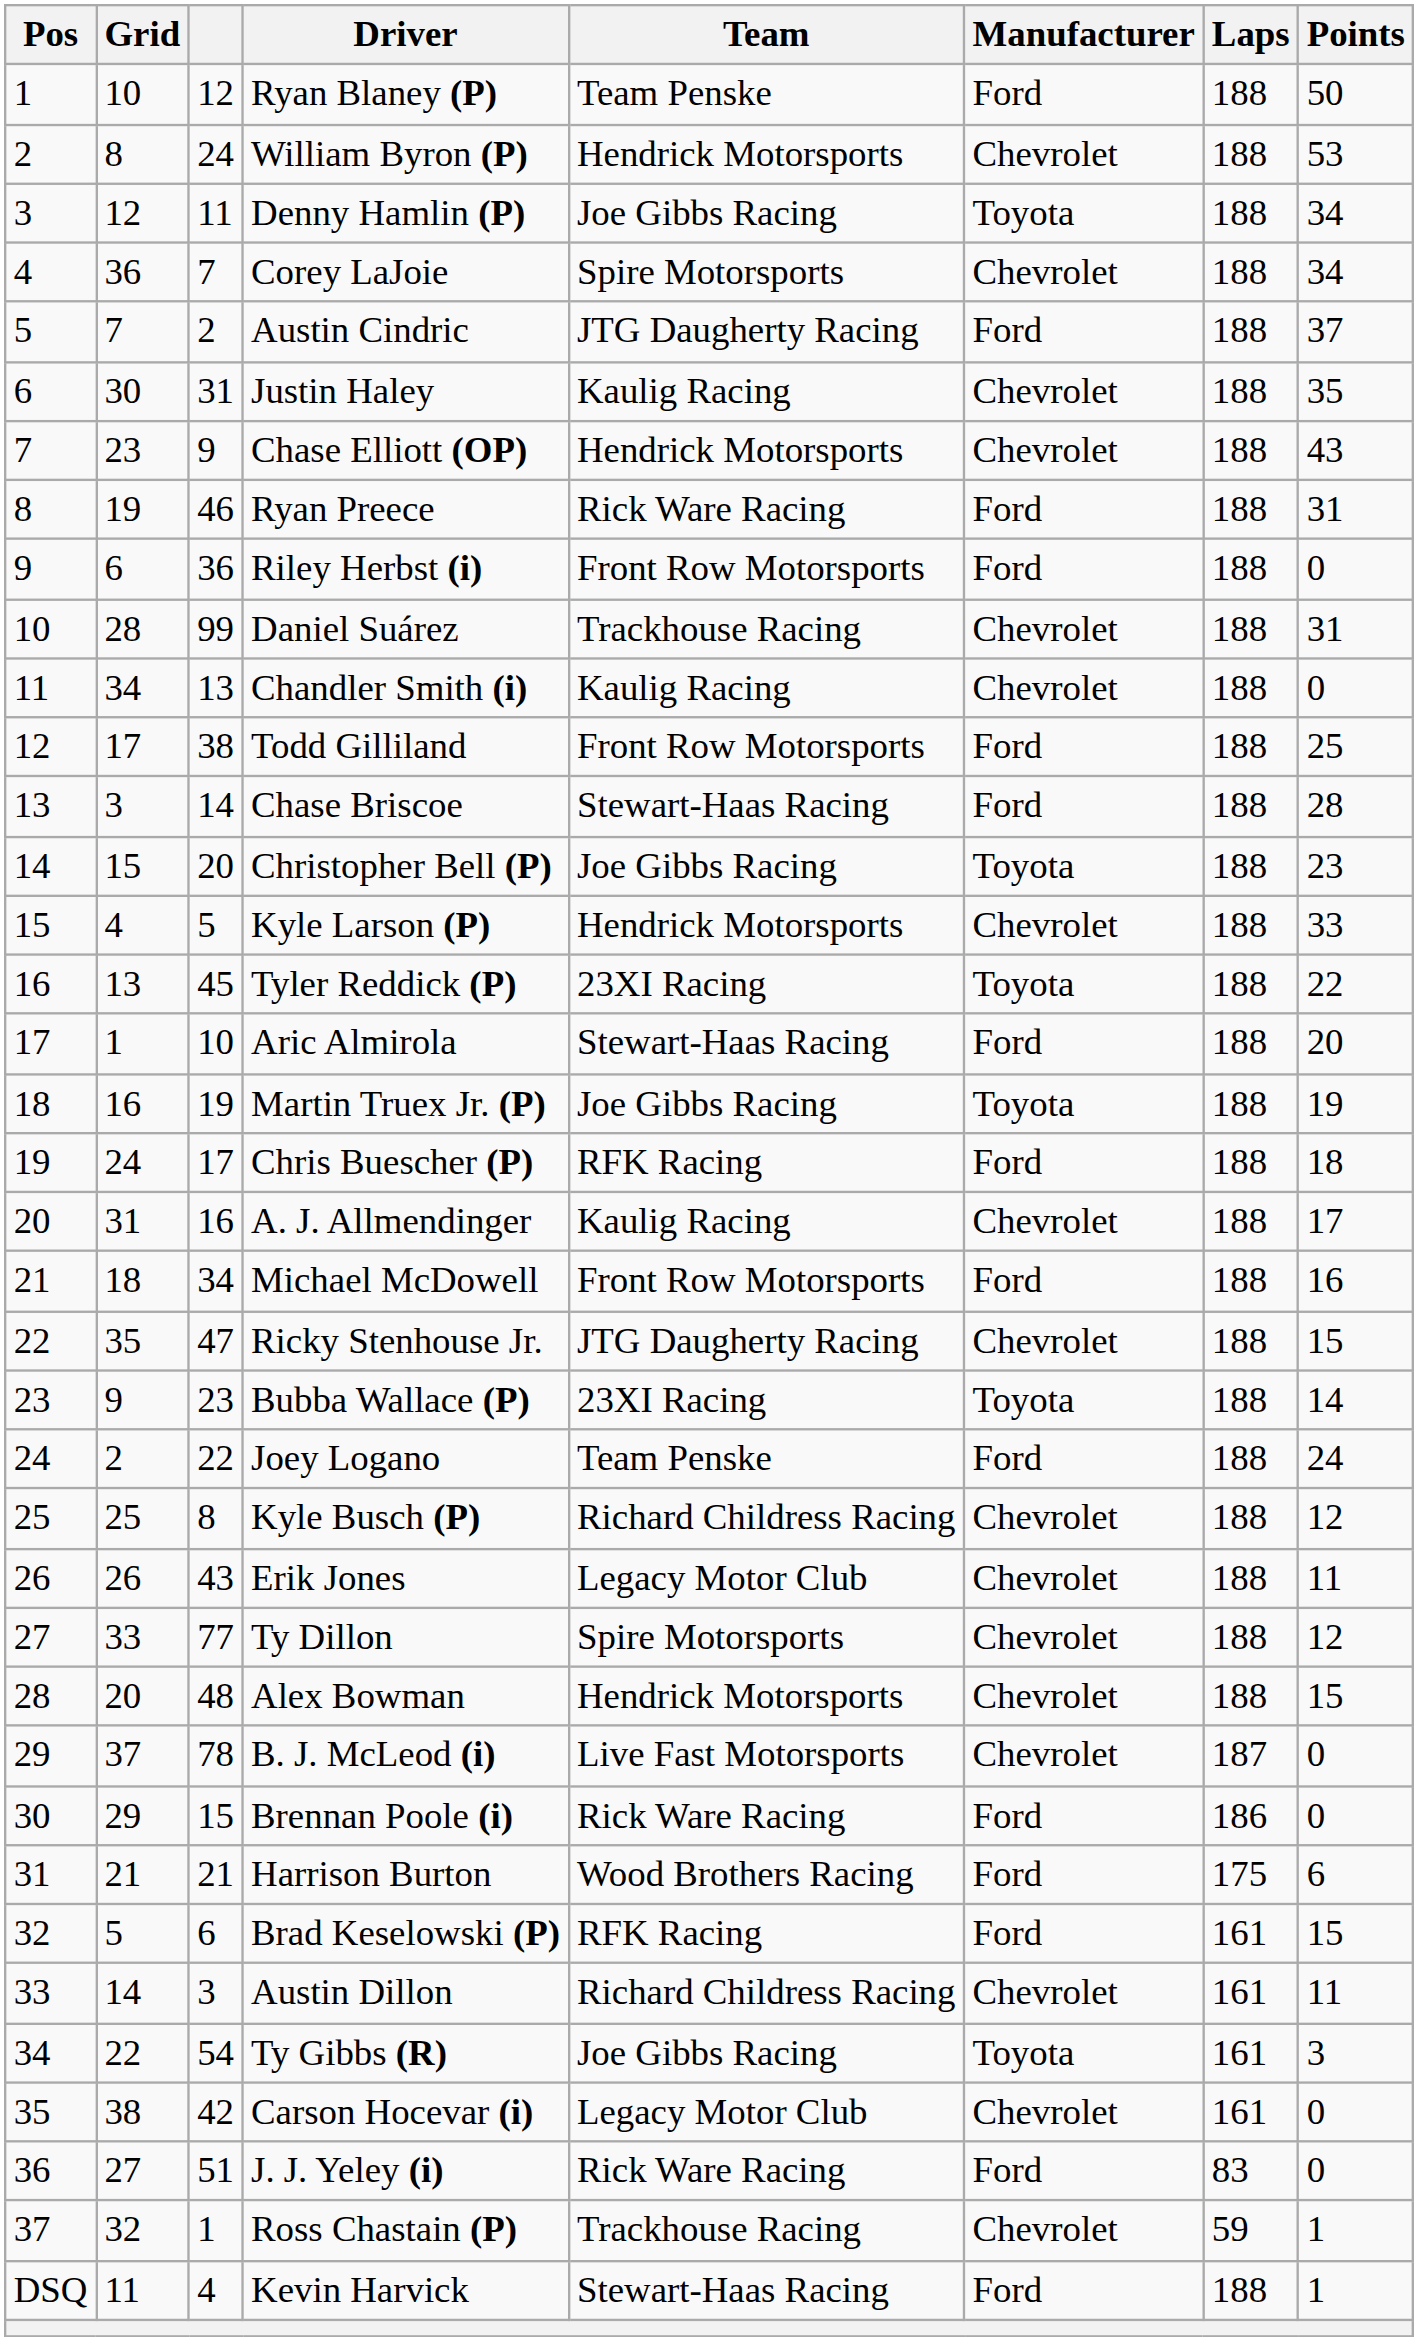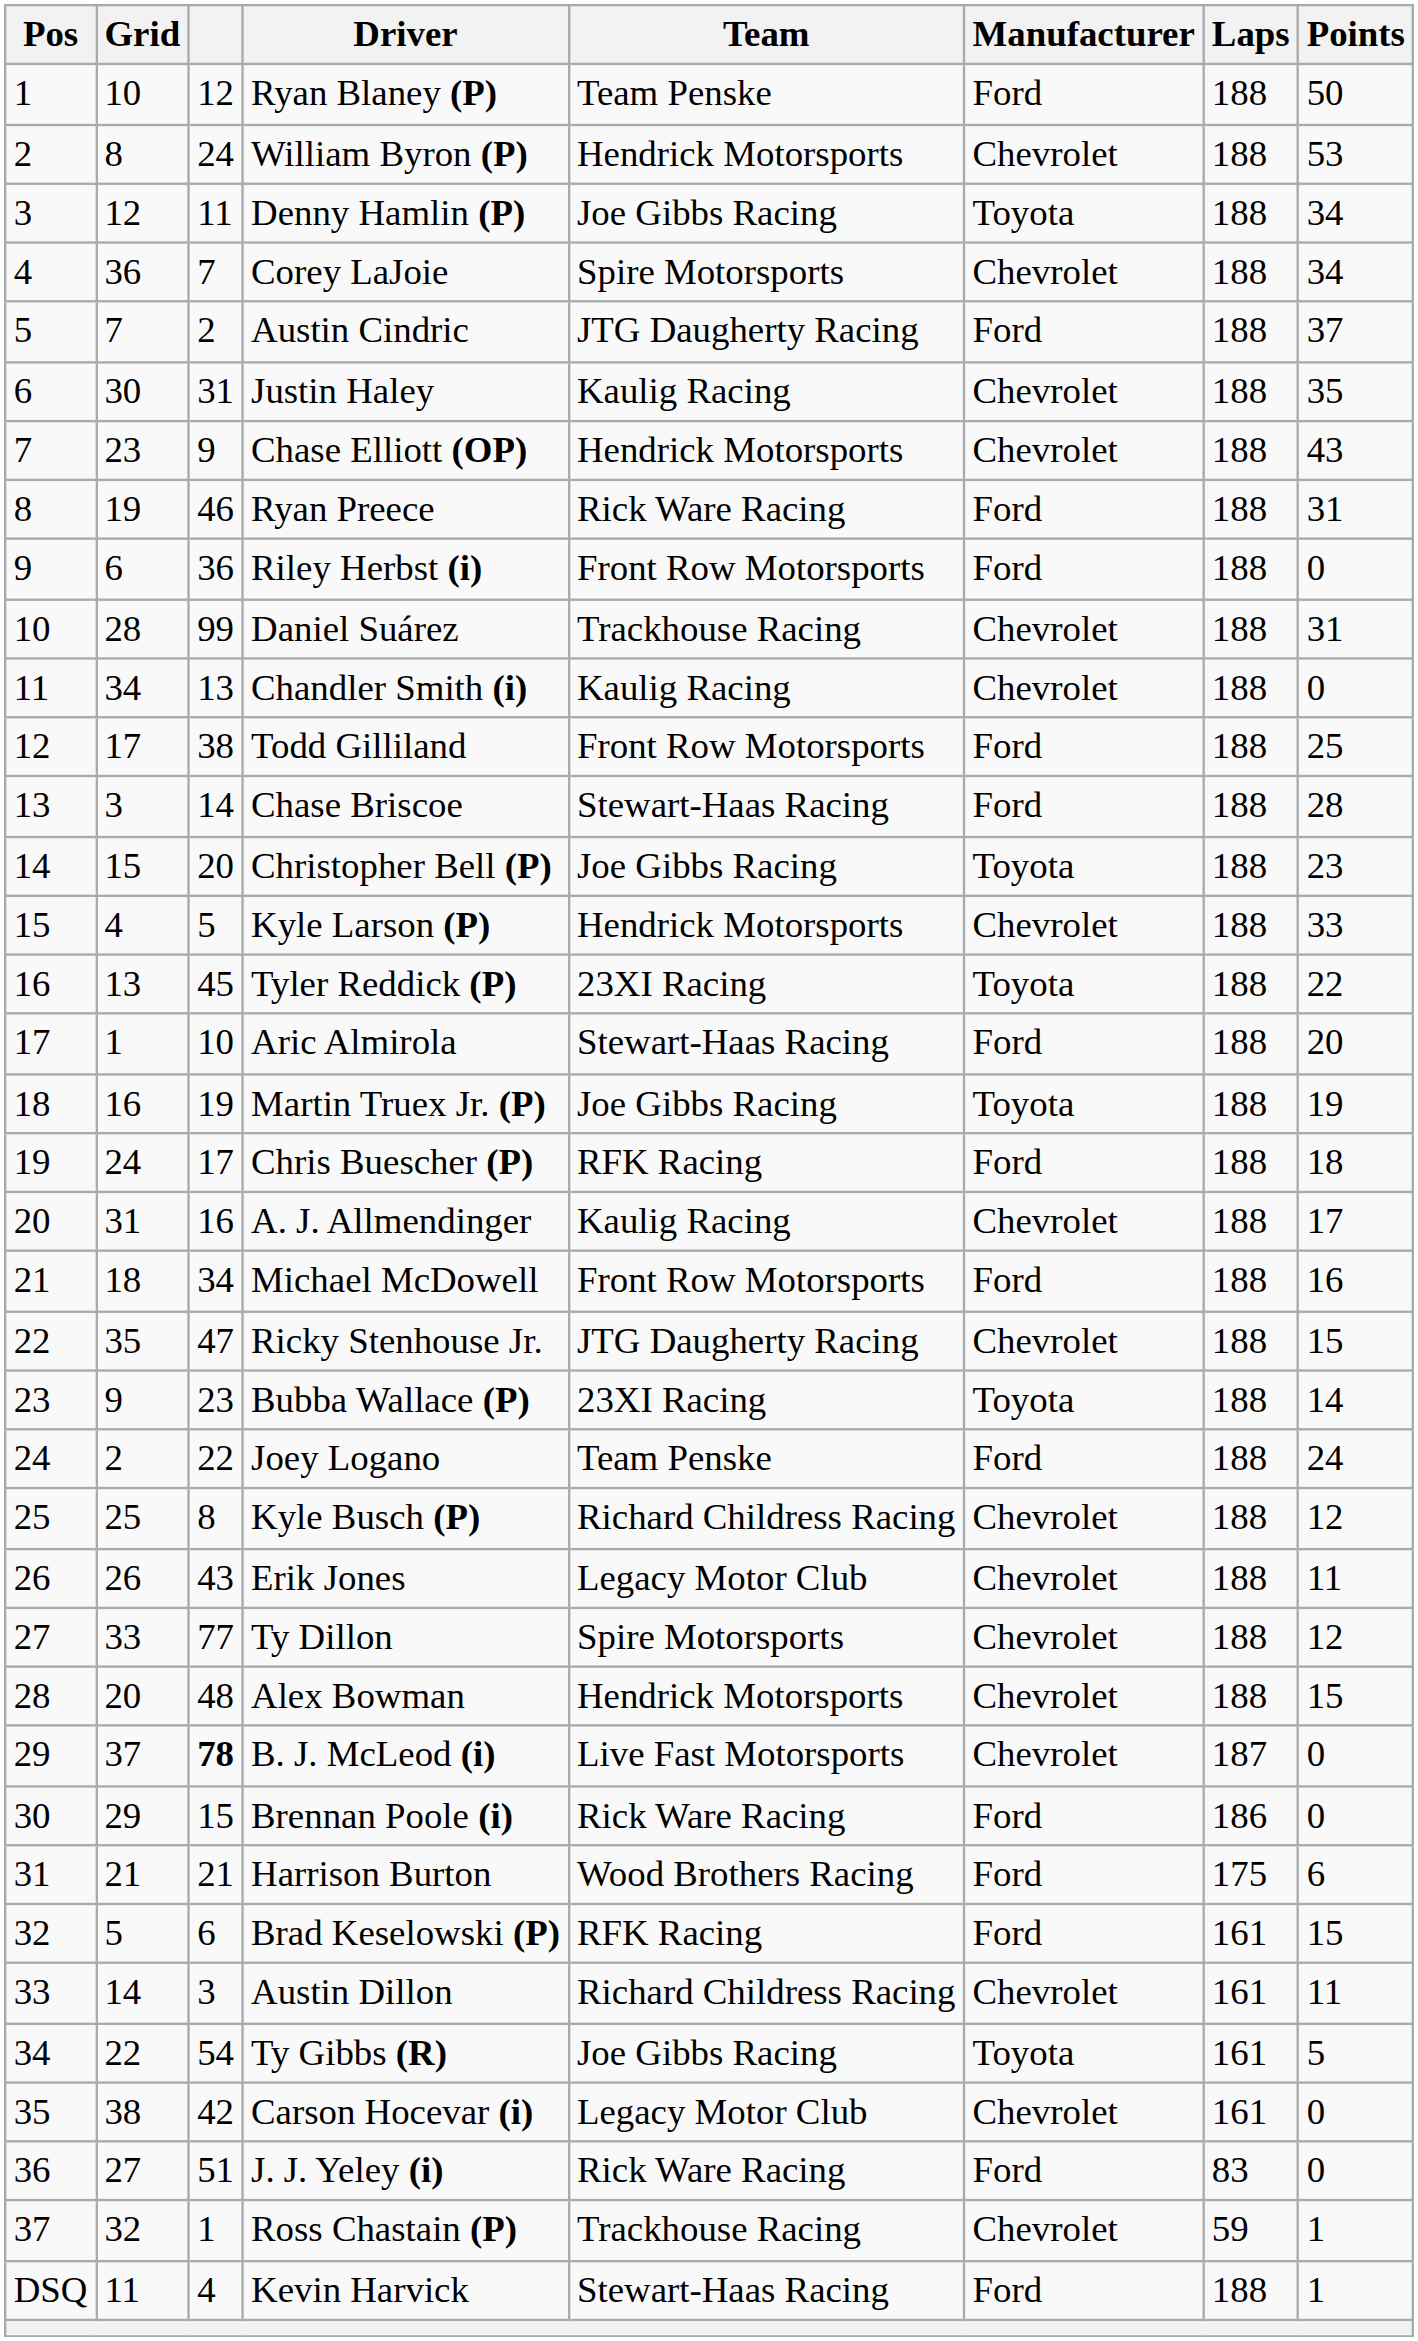(216, 1754) normal -> (216, 1754) bold
(1316, 2051) 3 -> (1316, 2051) 5
